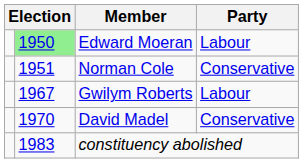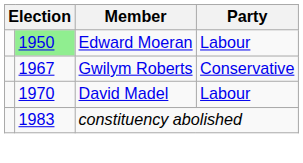- row: (126, 68)
(225, 94) Labour -> (247, 68) Conservative
(247, 119) Conservative -> (225, 94) Labour
